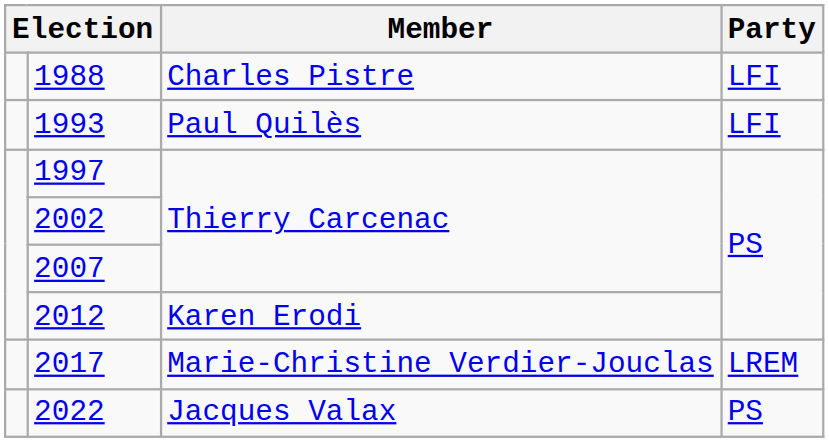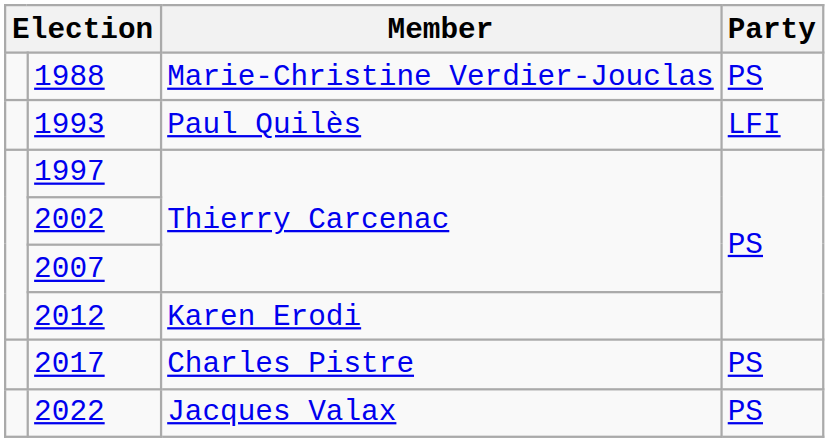(291, 77) Charles Pistre -> (440, 77) Marie-Christine Verdier-Jouclas
(754, 77) LFI -> (745, 77) PS
(440, 364) Marie-Christine Verdier-Jouclas -> (291, 364) Charles Pistre
(763, 364) LREM -> (745, 364) PS
